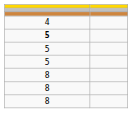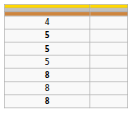(47, 49) normal -> (47, 49) bold
(47, 75) normal -> (47, 75) bold
(47, 101) normal -> (47, 101) bold
